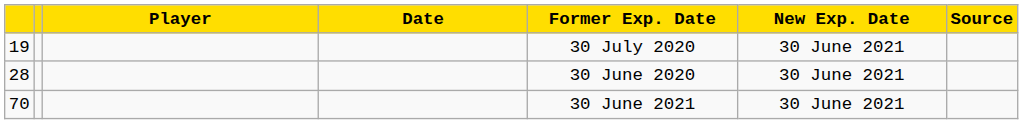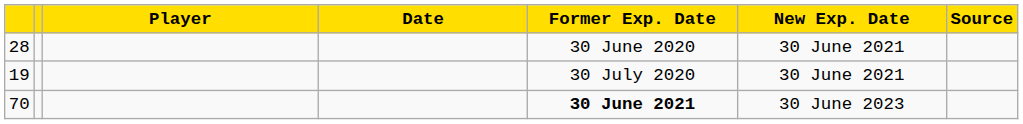rows swapped: (19, 47) <-> (19, 76)
(632, 104) normal -> (632, 104) bold
(842, 104) 30 June 2021 -> (842, 104) 30 June 2023
